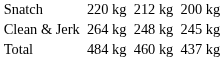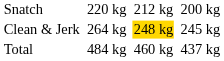(153, 29) no background -> (153, 29) gold background
